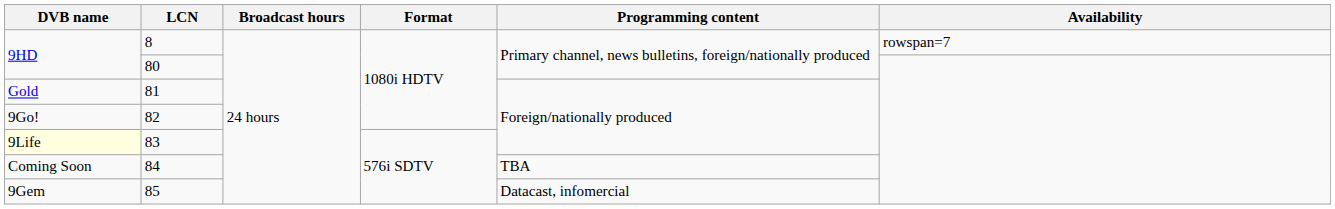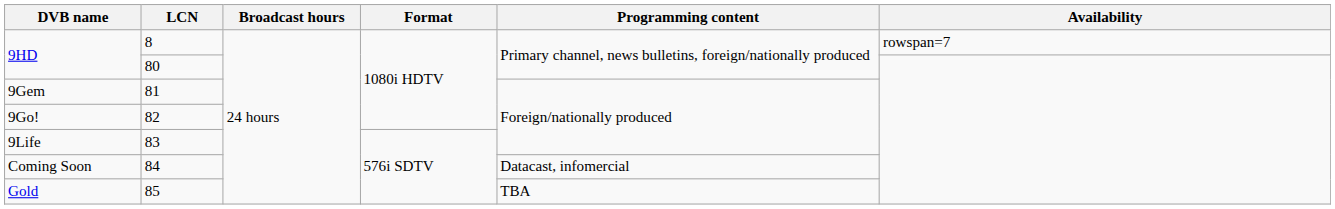(23, 92) Gold -> (27, 92) 9Gem
(24, 142) lightyellow background -> (24, 142) no background
(515, 166) TBA -> (565, 166) Datacast, infomercial
(27, 191) 9Gem -> (23, 191) Gold
(565, 191) Datacast, infomercial -> (515, 191) TBA
